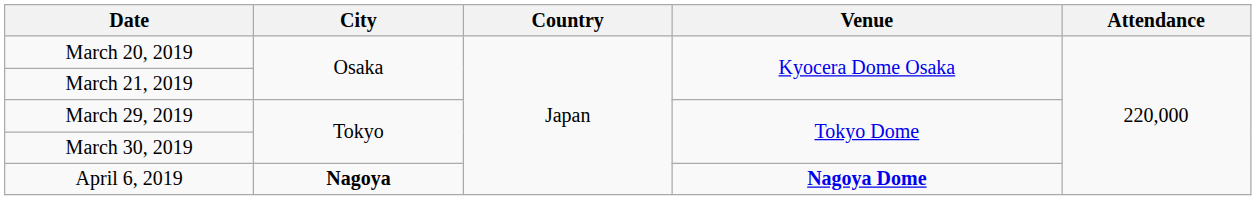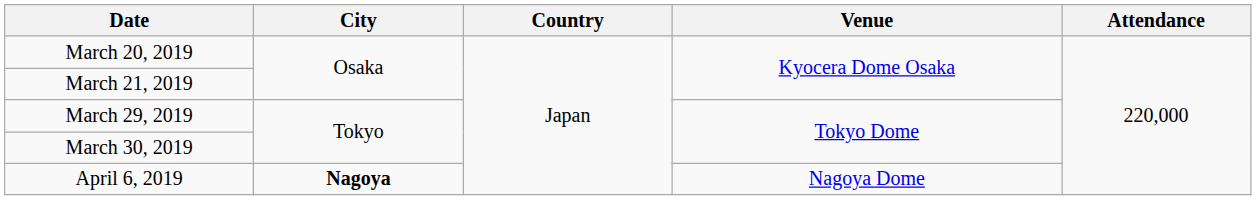(867, 178) bold -> (867, 178) normal
